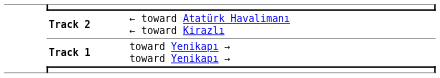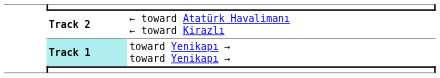(70, 53) no background -> (70, 53) paleturquoise background
